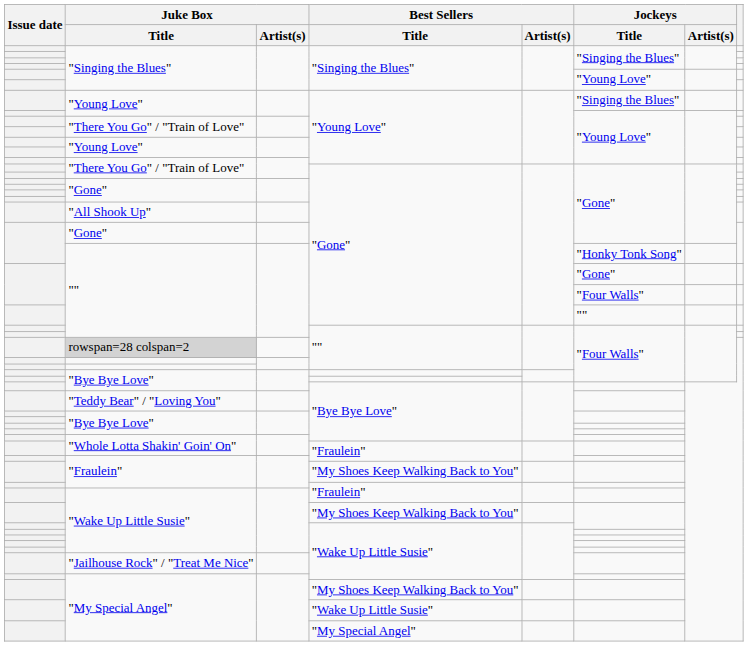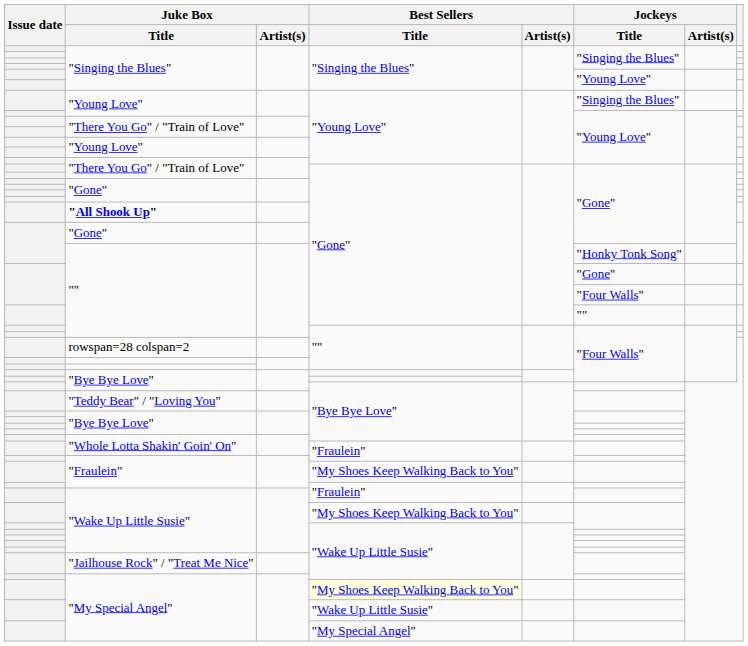(110, 212) normal -> (113, 212) bold
(129, 347) lightgrey background -> (129, 347) no background
(415, 589) no background -> (415, 589) lightyellow background
